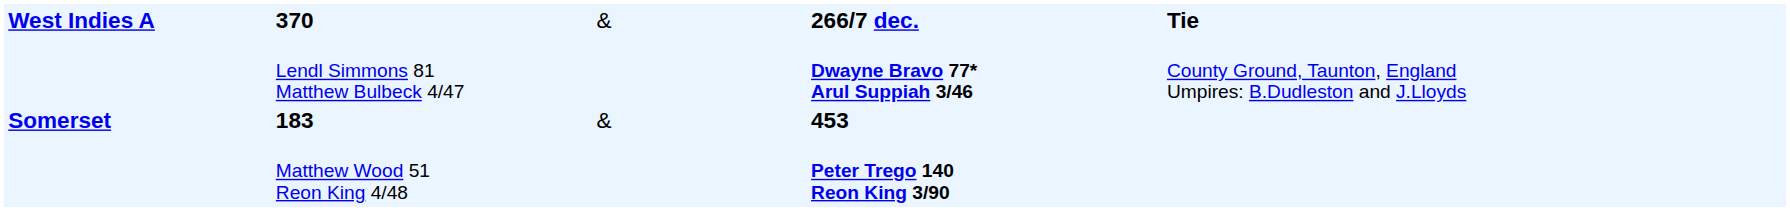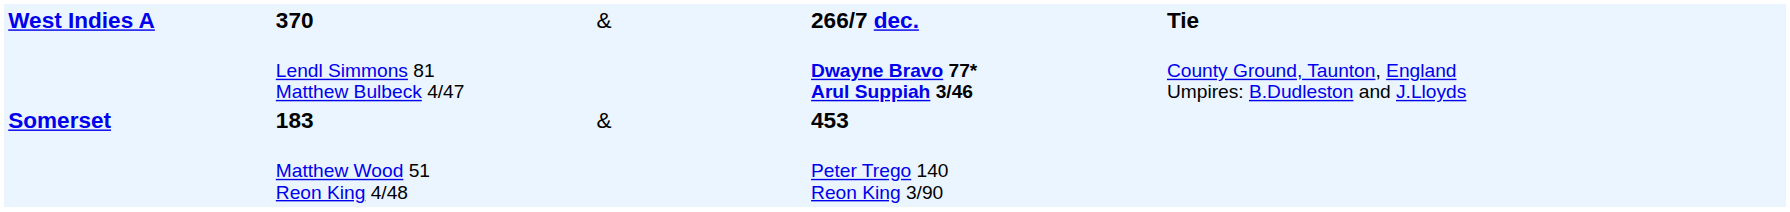(882, 182) bold -> (880, 182) normal
